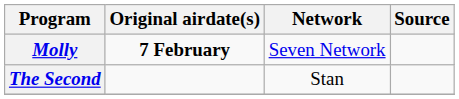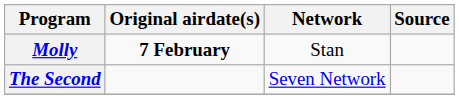(327, 49) Seven Network -> (327, 49) Stan
(327, 79) Stan -> (327, 79) Seven Network
